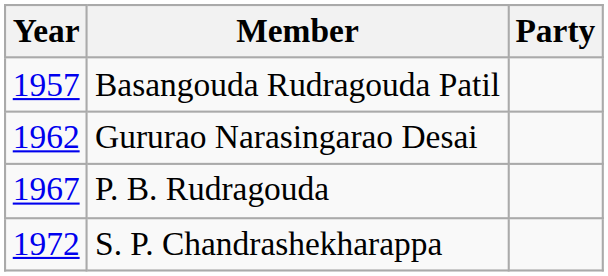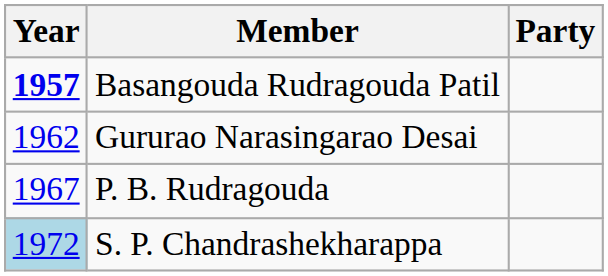(46, 84) normal -> (46, 84) bold
(46, 243) no background -> (46, 243) lightblue background
